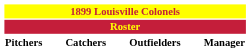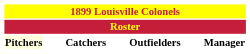(24, 42) no background -> (24, 42) lightyellow background
